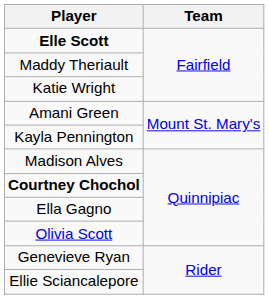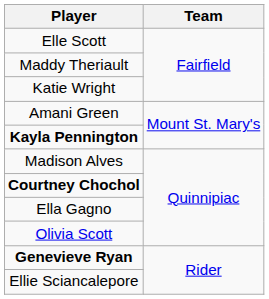(74, 40) bold -> (74, 40) normal
(74, 137) normal -> (74, 137) bold
(74, 257) normal -> (74, 257) bold
